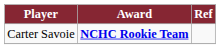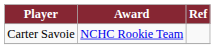(134, 33) bold -> (132, 33) normal
